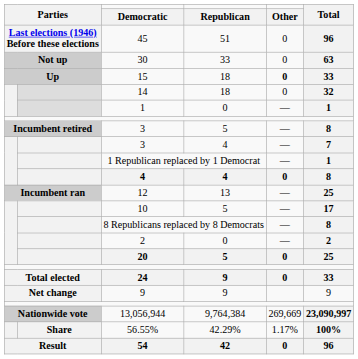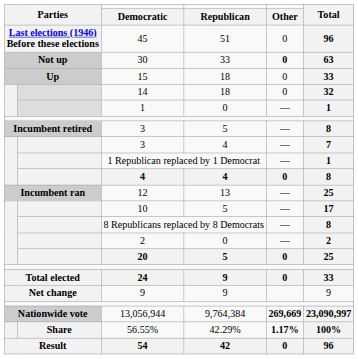(285, 60) normal -> (285, 60) bold
(285, 76) bold -> (285, 76) normal
(285, 314) normal -> (285, 314) bold
(285, 330) normal -> (285, 330) bold
